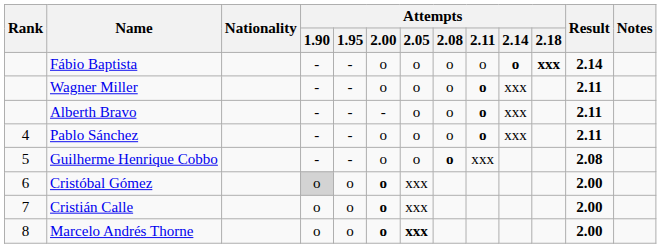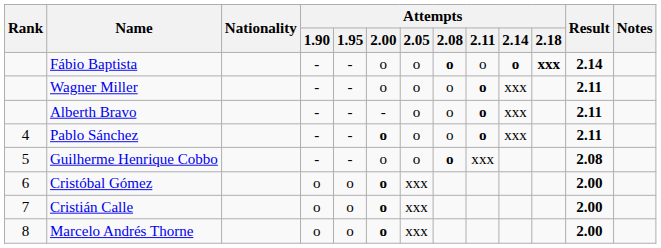(450, 64) normal -> (450, 64) bold
(383, 135) normal -> (383, 135) bold
(317, 183) lightgrey background -> (317, 183) no background
(417, 231) bold -> (417, 231) normal
